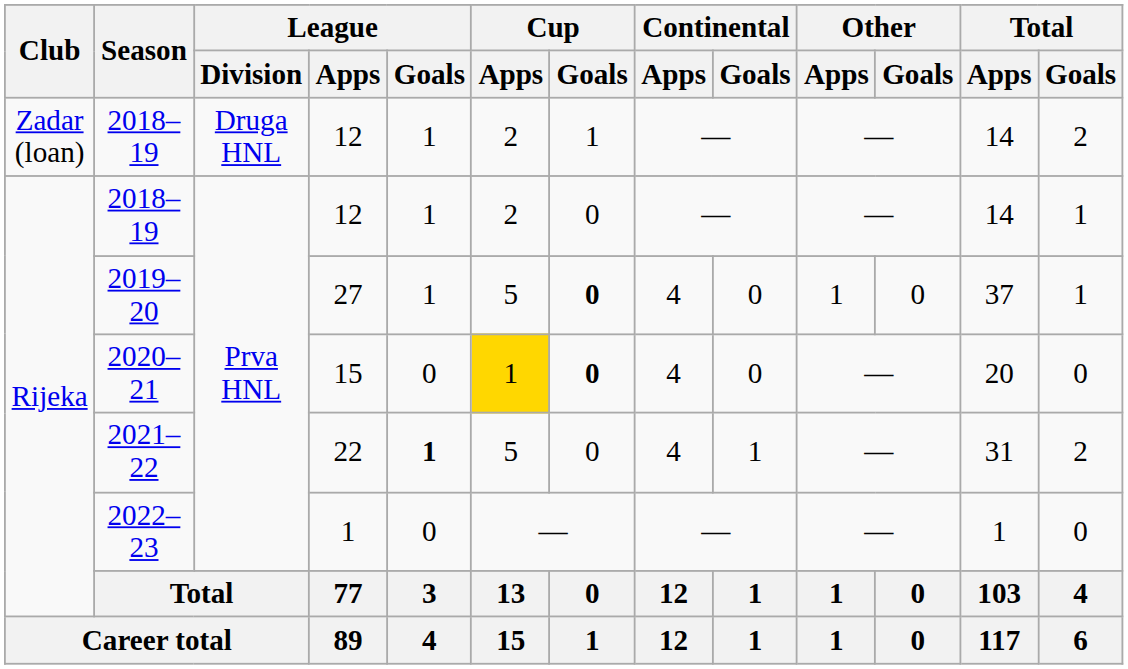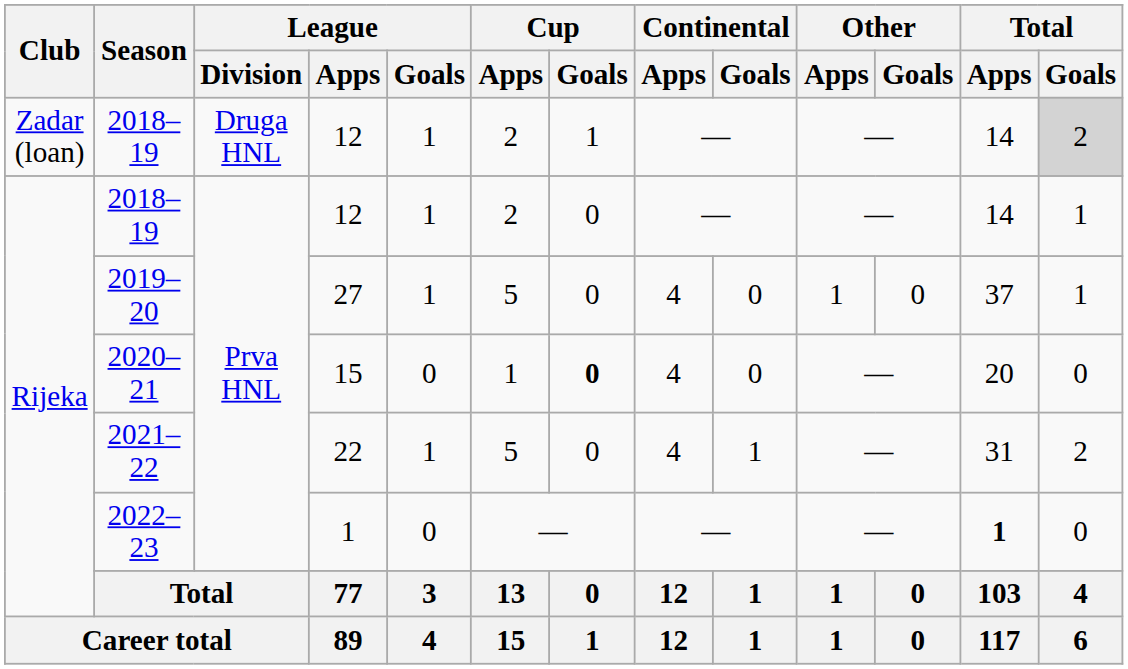(1081, 136) no background -> (1081, 136) lightgrey background
(592, 294) bold -> (592, 294) normal
(511, 373) gold background -> (511, 373) no background
(429, 452) bold -> (429, 452) normal
(999, 531) normal -> (999, 531) bold
